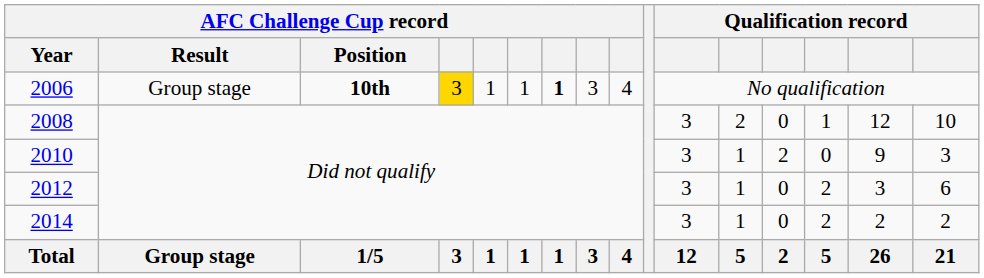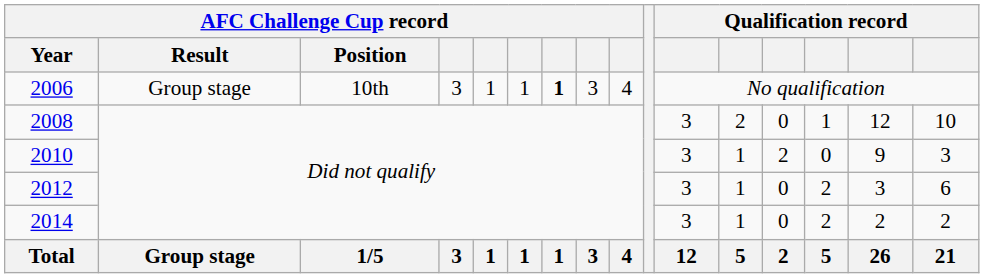(370, 88) bold -> (370, 88) normal
(456, 88) gold background -> (456, 88) no background
